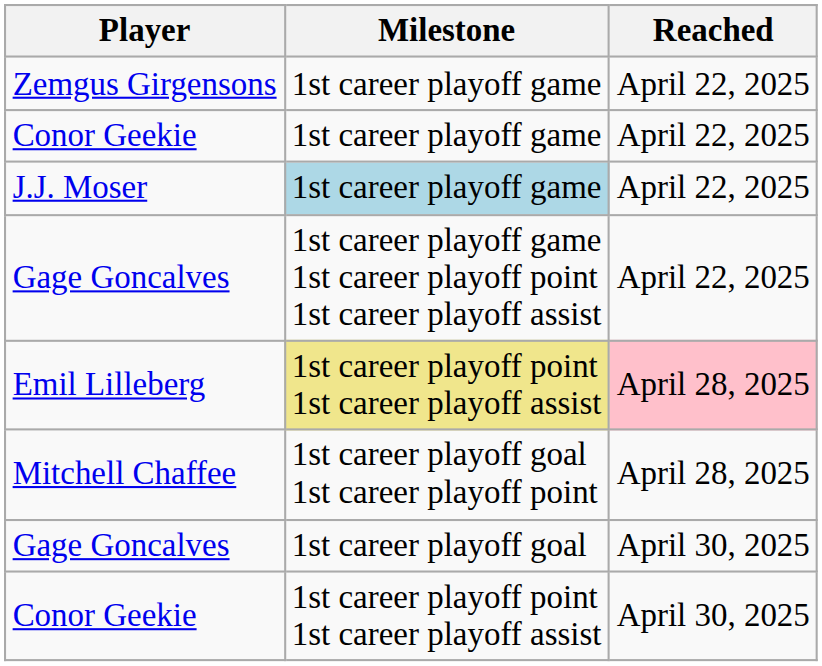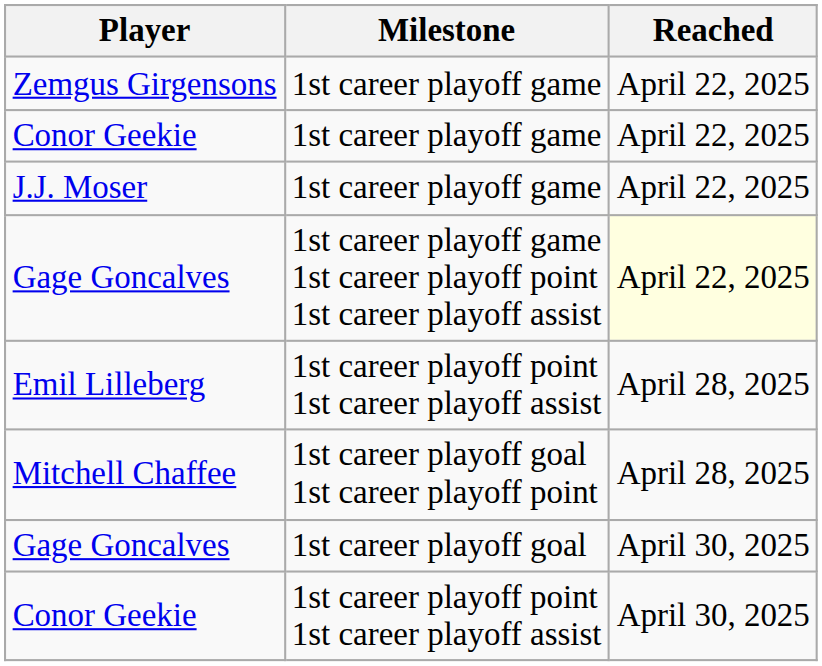(447, 187) lightblue background -> (447, 187) no background
(713, 276) no background -> (713, 276) lightyellow background
(447, 384) khaki background -> (447, 384) no background
(713, 384) pink background -> (713, 384) no background
